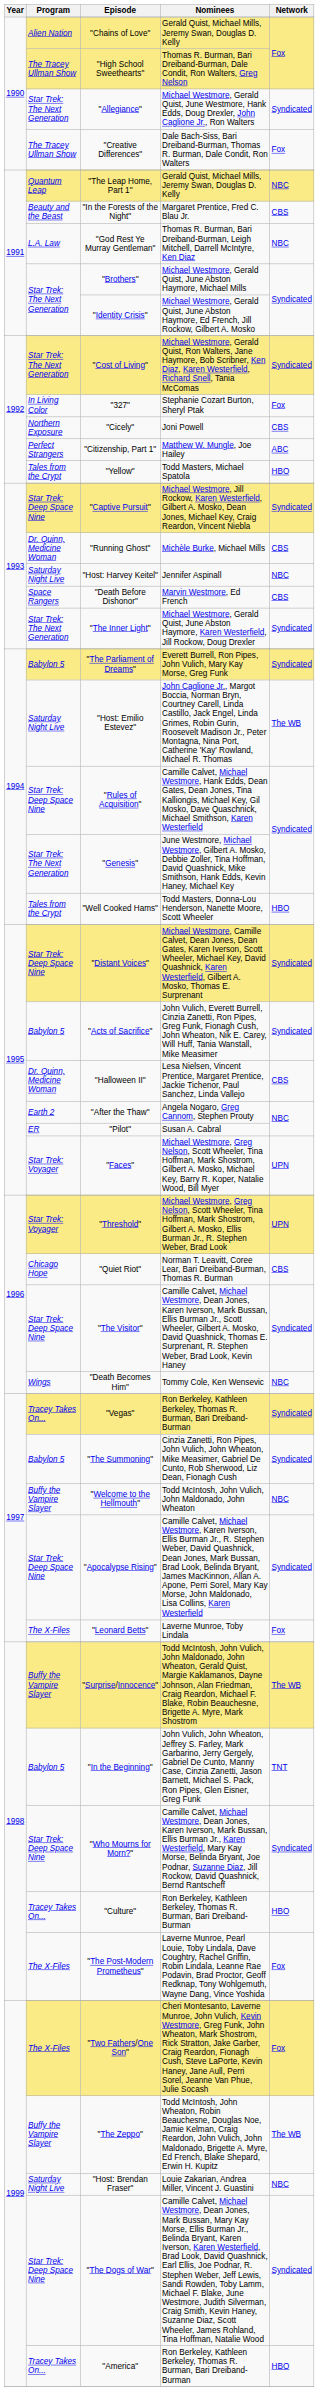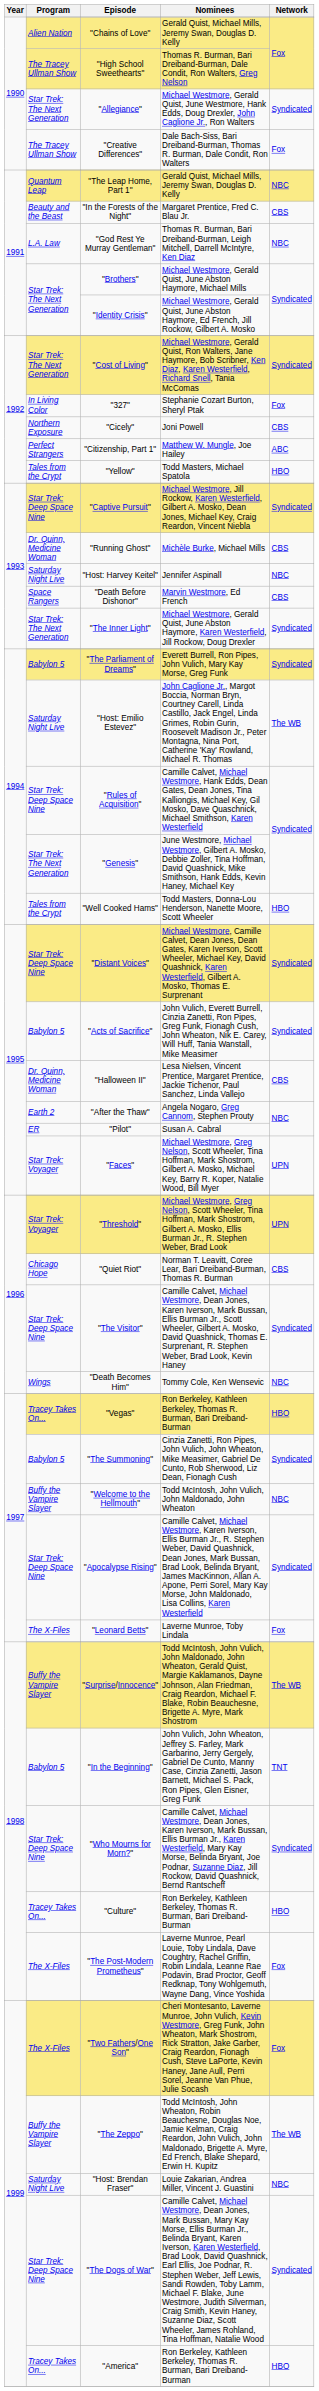(292, 1414) Syndicated -> (280, 1414) HBO
